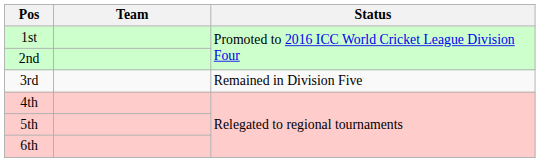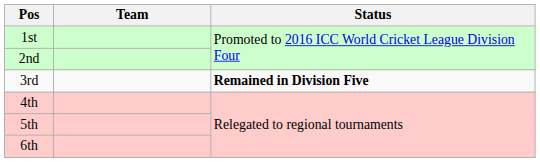(288, 80) normal -> (291, 80) bold
